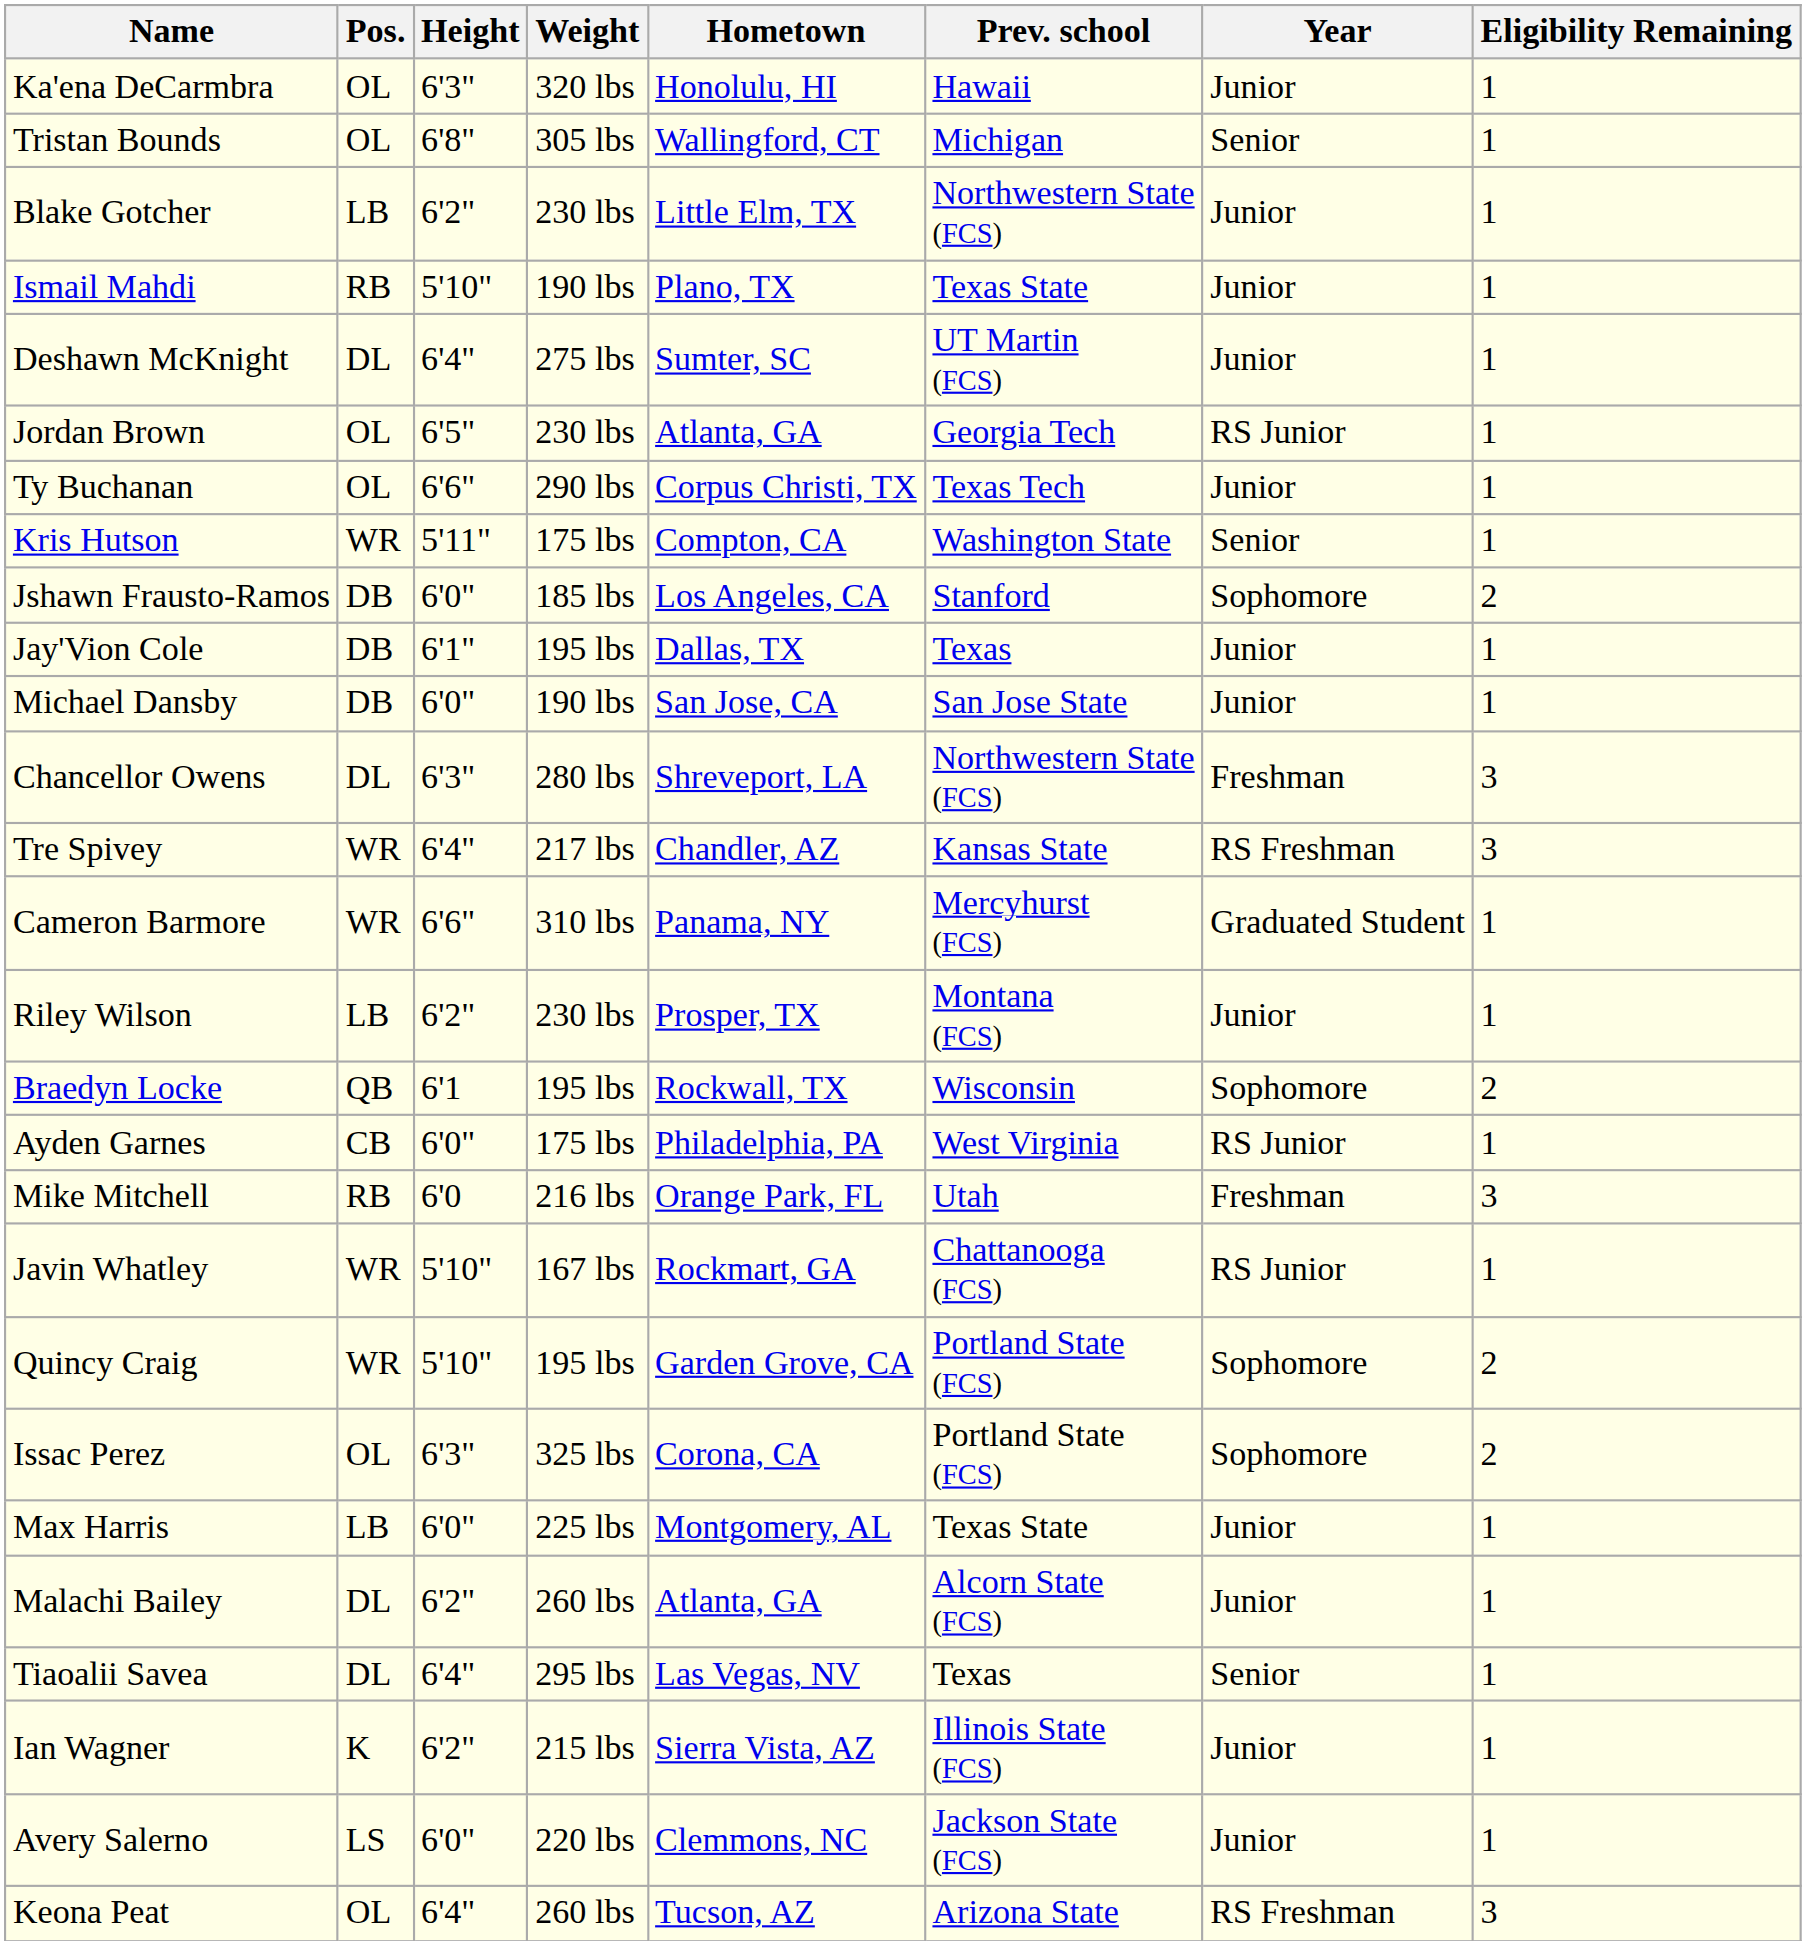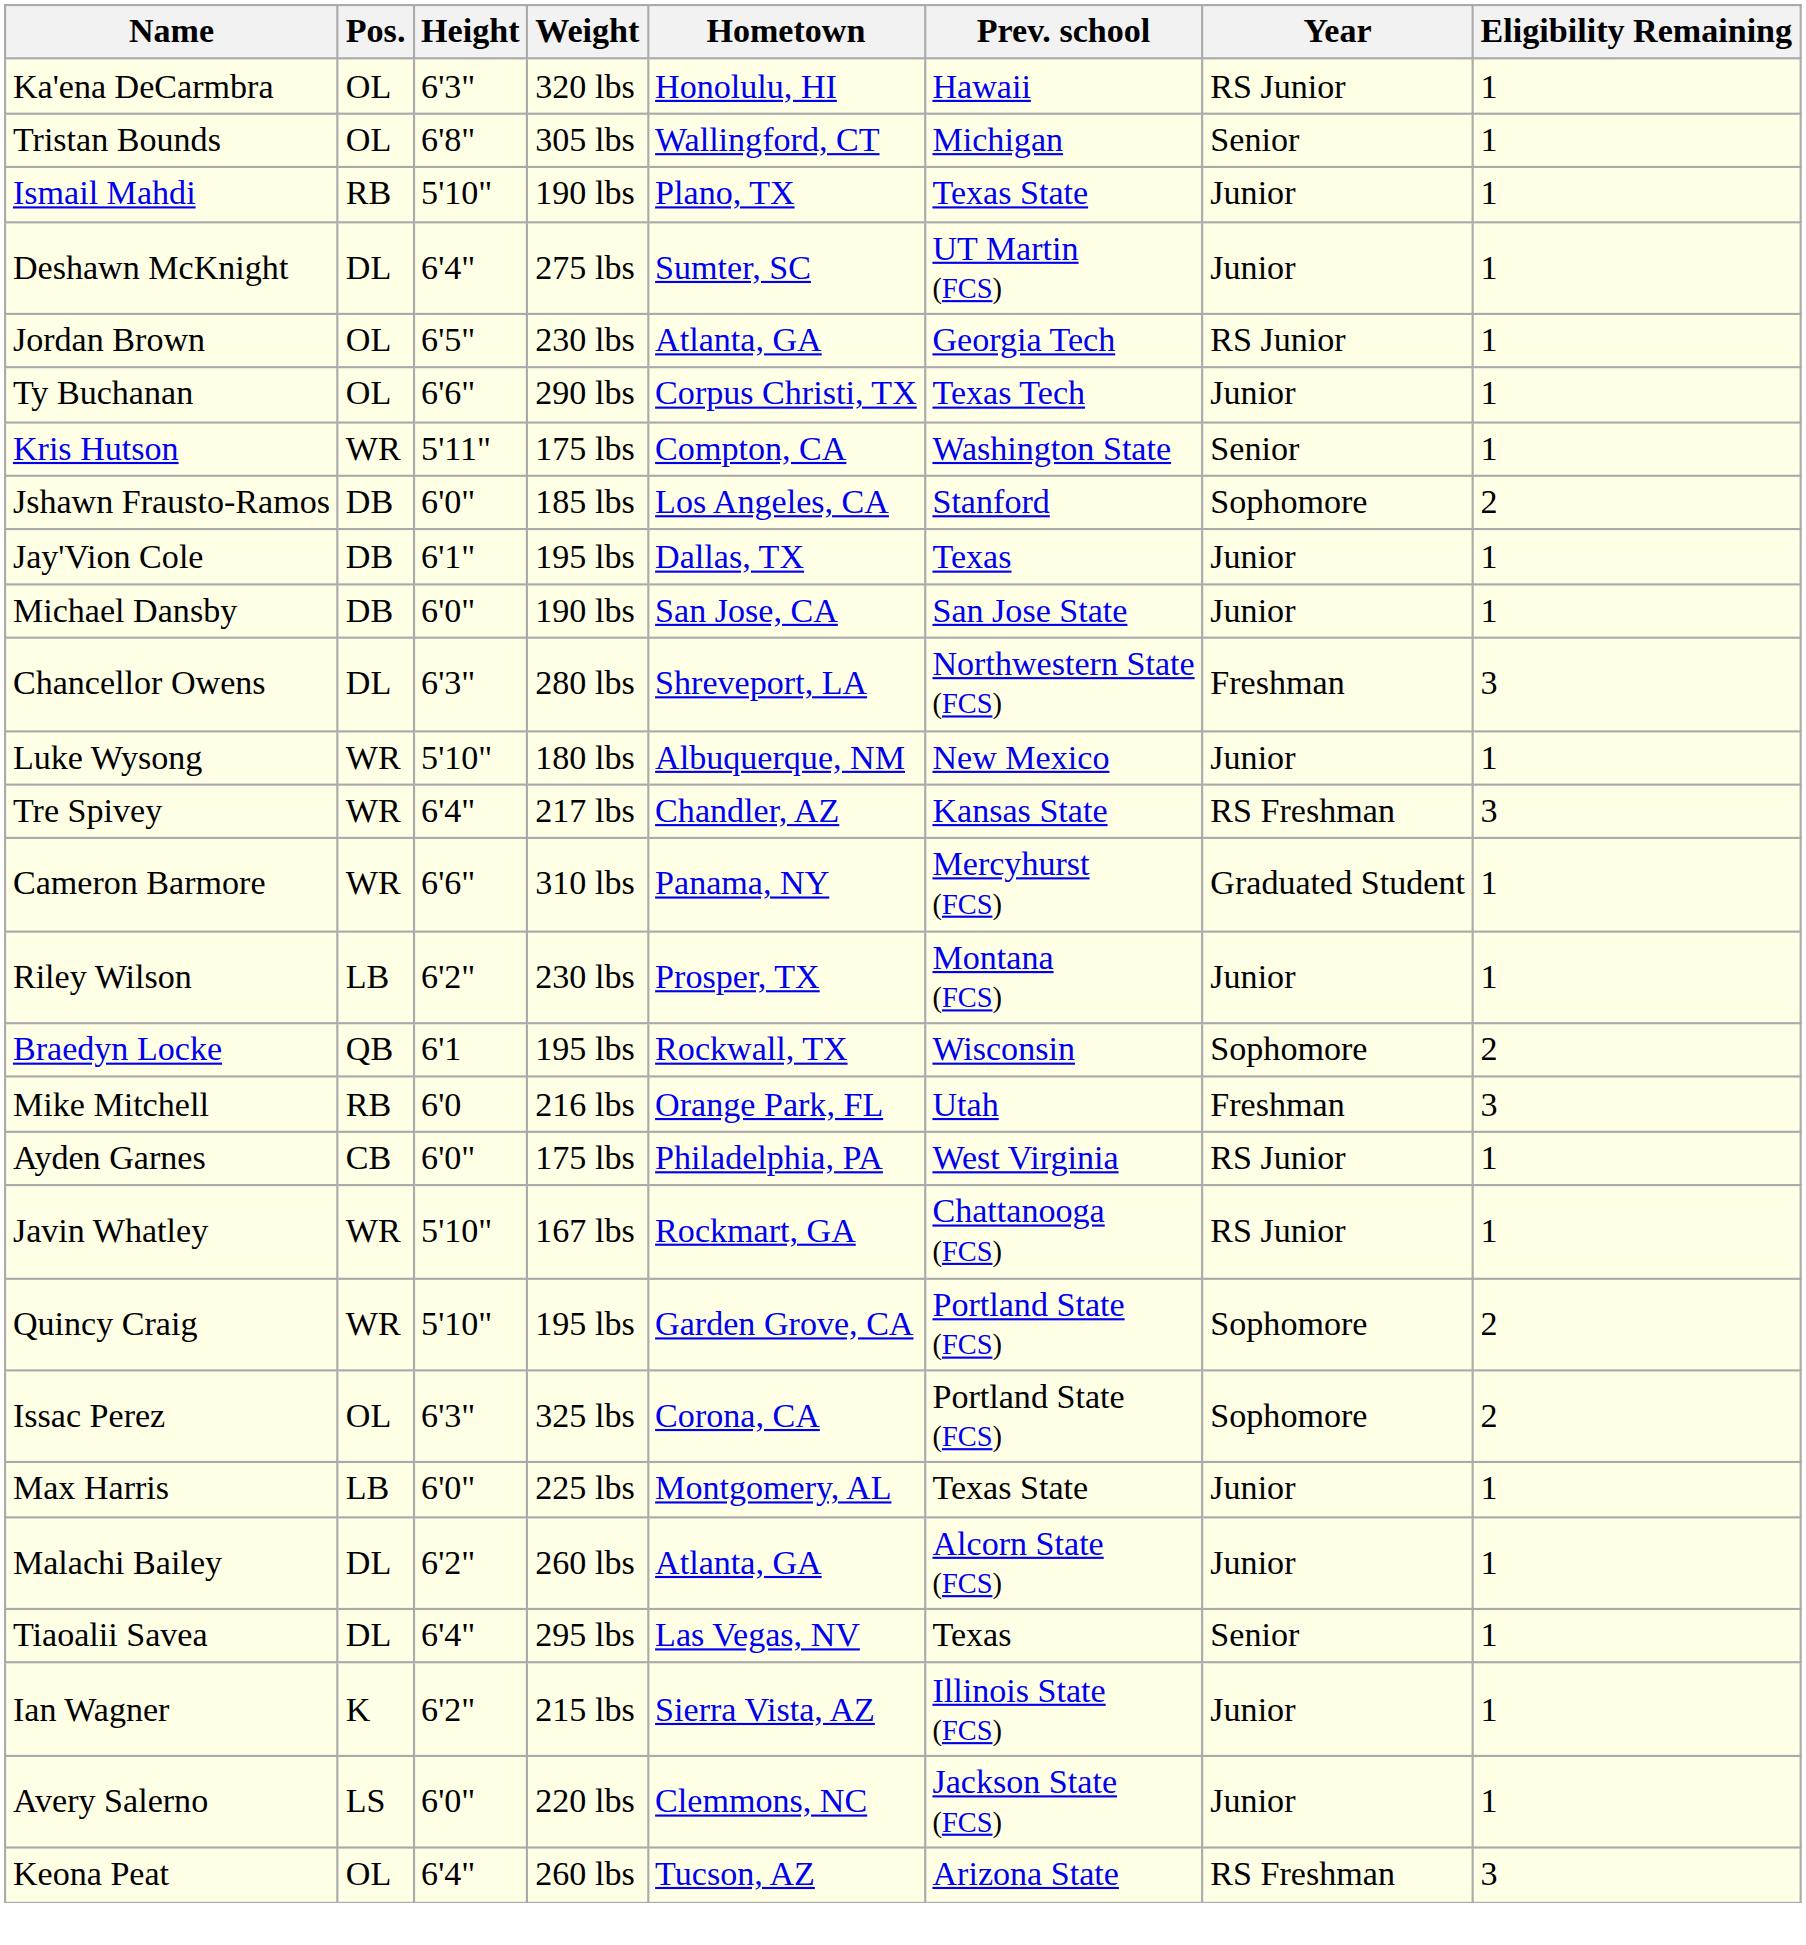(1253, 85) Junior -> (1278, 85) RS Junior
- row: (112, 212)
+ row: (108, 756)
rows swapped: (111, 1196) <-> (109, 1142)
